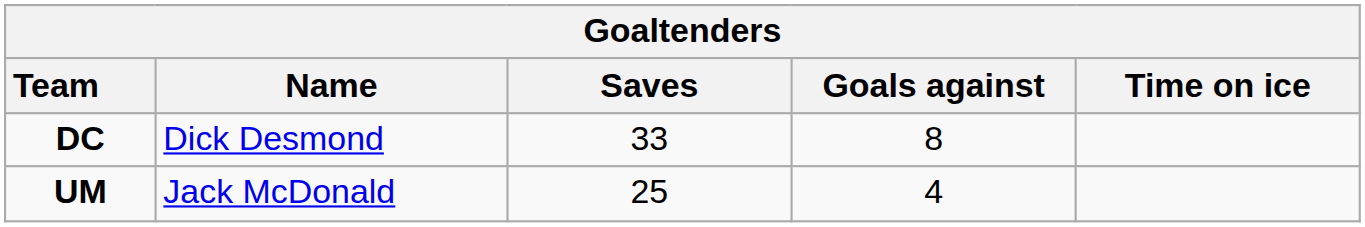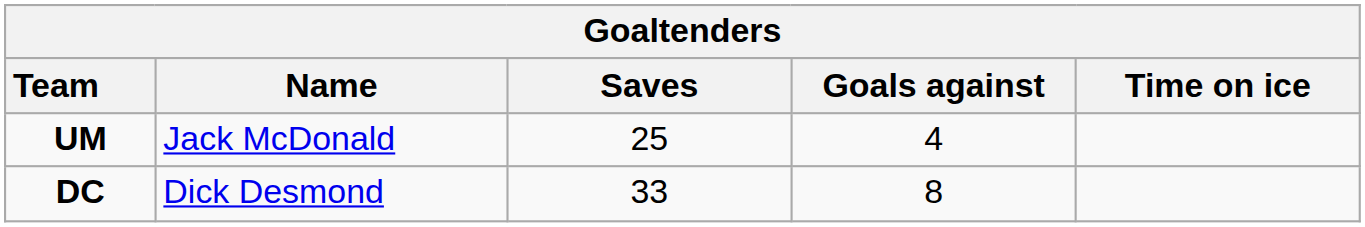rows swapped: (80, 192) <-> (80, 138)
